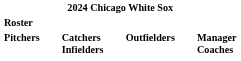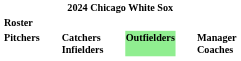(150, 37) no background -> (150, 37) lightgreen background
